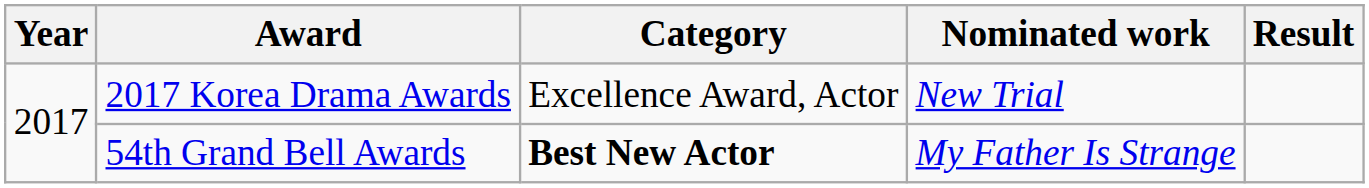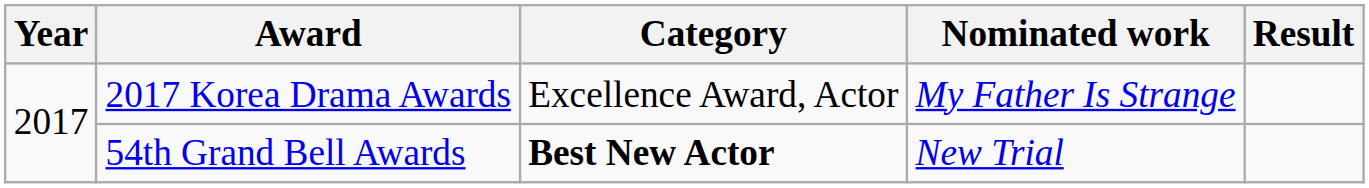(990, 93) New Trial -> (1076, 93) My Father Is Strange
(1076, 152) My Father Is Strange -> (990, 152) New Trial
